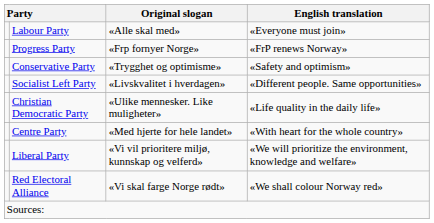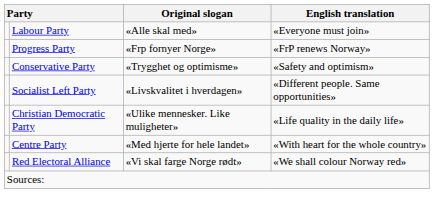- row: (40, 155)
